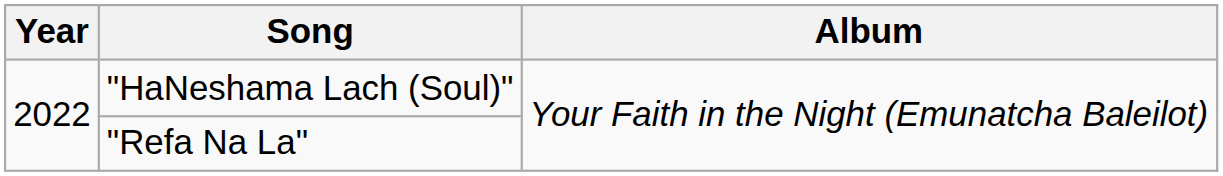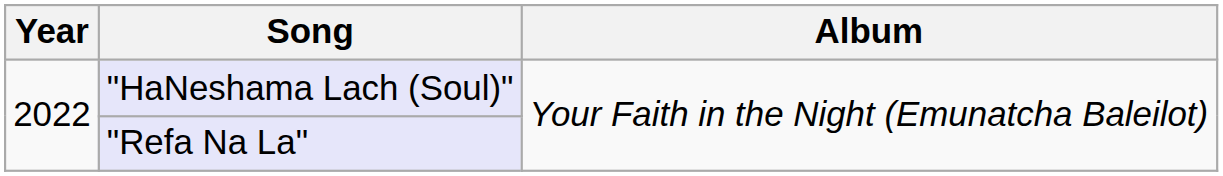(310, 87) no background -> (310, 87) lavender background
(207, 142) no background -> (207, 142) lavender background
